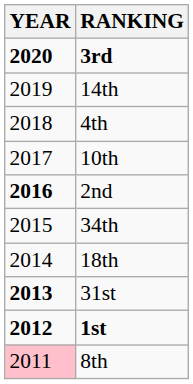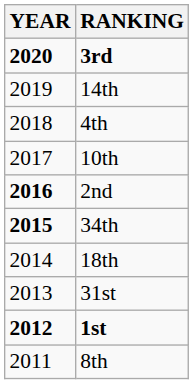(31, 225) normal -> (31, 225) bold
(31, 293) bold -> (31, 293) normal
(31, 361) pink background -> (31, 361) no background
